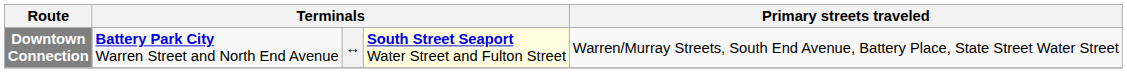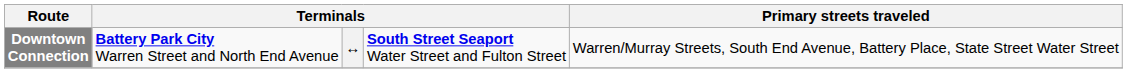(466, 47) lightyellow background -> (466, 47) no background
